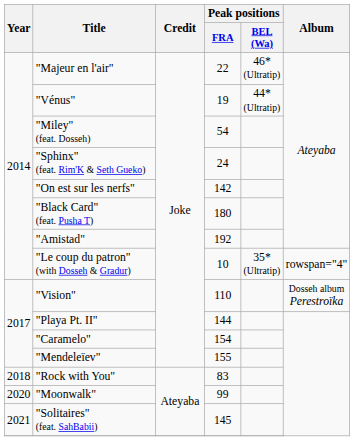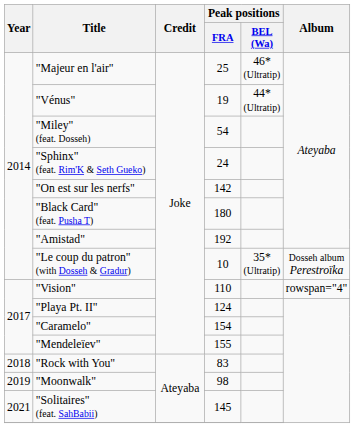(223, 68) 22 -> (223, 68) 25
(317, 263) rowspan="4" -> (317, 264) Dosseh album Perestroïka
(317, 296) Dosseh album Perestroïka -> (317, 289) rowspan="4"
(223, 320) 144 -> (223, 307) 124
(19, 394) 2020 -> (19, 381) 2019
(223, 394) 99 -> (223, 381) 98
